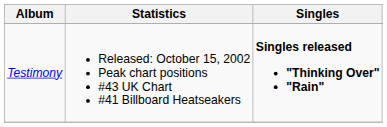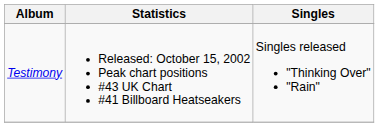(318, 67) bold -> (313, 67) normal
